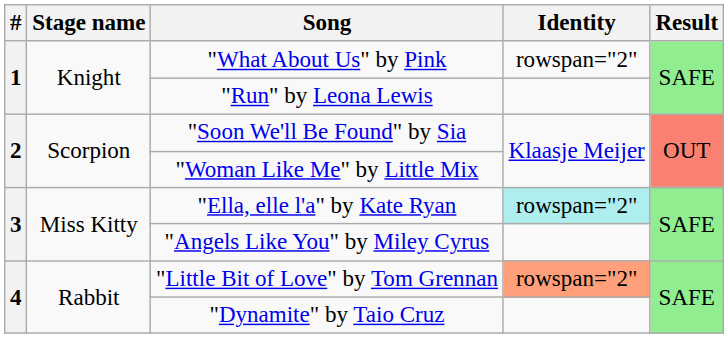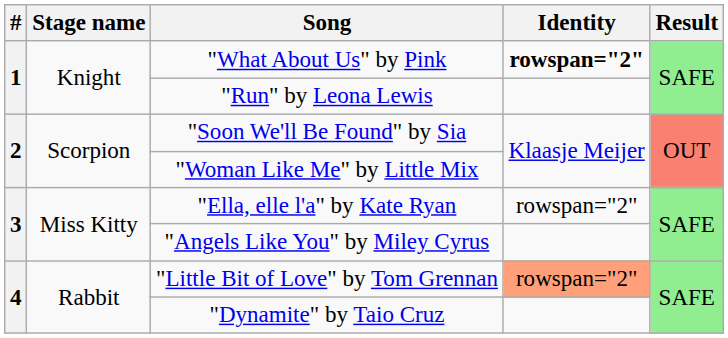(577, 59) normal -> (577, 59) bold
(577, 205) paleturquoise background -> (577, 205) no background
